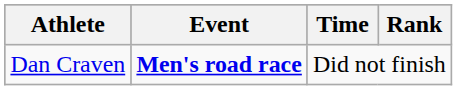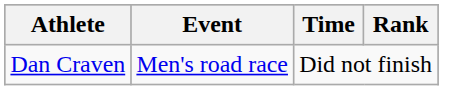(219, 64) bold -> (212, 64) normal
